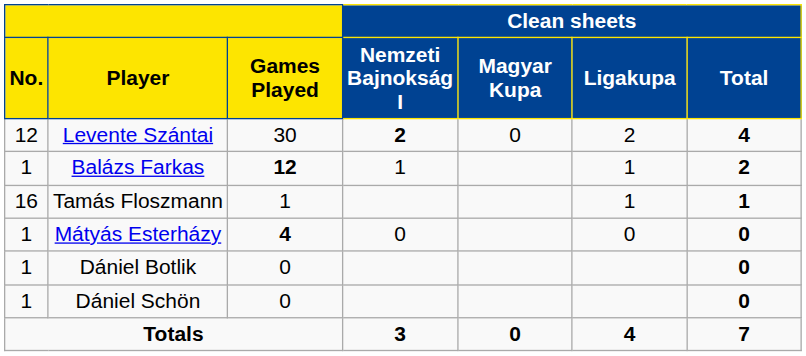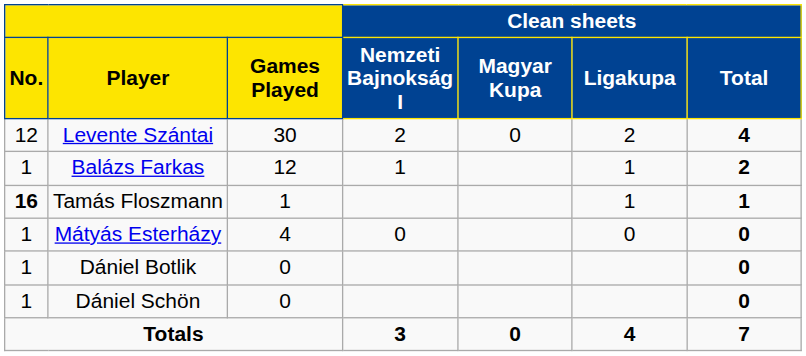(400, 134) bold -> (400, 134) normal
(285, 168) bold -> (285, 168) normal
(26, 201) normal -> (26, 201) bold
(285, 234) bold -> (285, 234) normal
